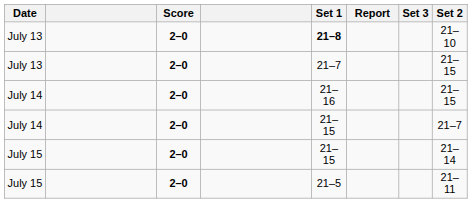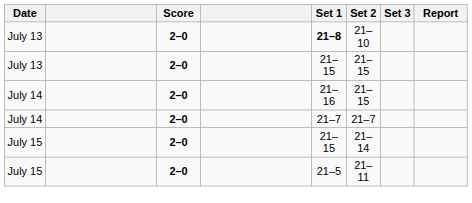columns swapped: (450, 13) <-> (372, 13)
(329, 66) 21–7 -> (329, 66) 21–15
(329, 125) 21–15 -> (329, 119) 21–7
